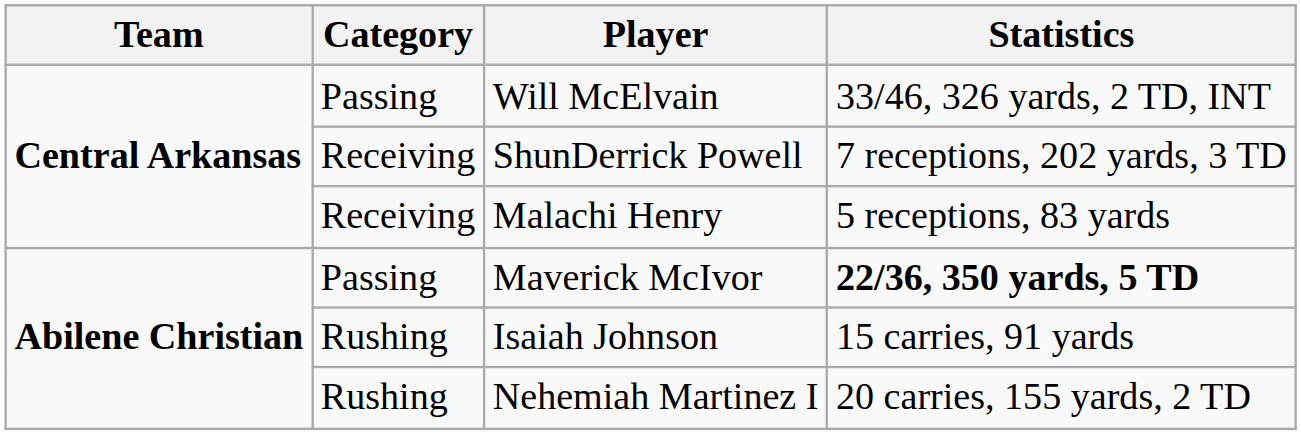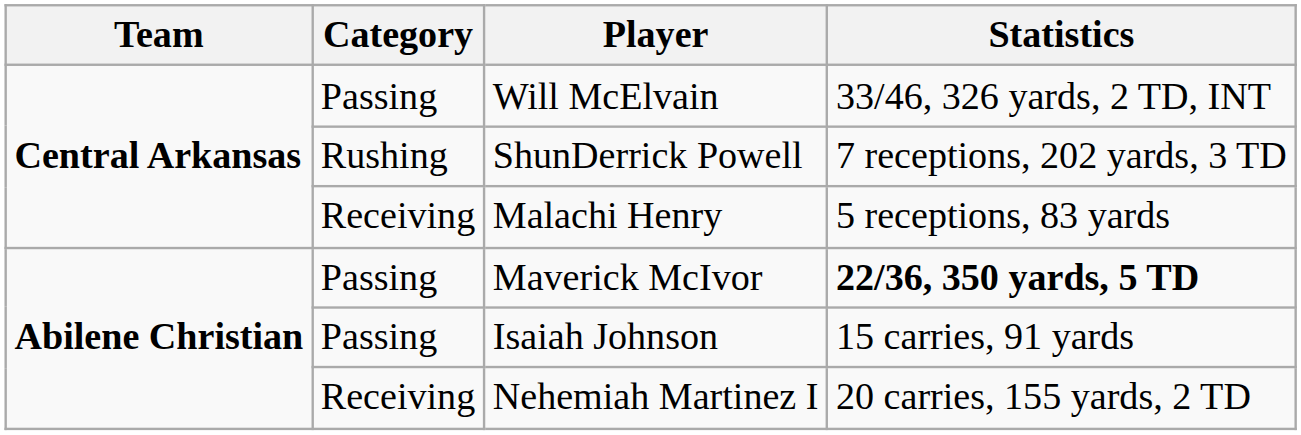(398, 155) Receiving -> (384, 155) Rushing
(384, 336) Rushing -> (379, 336) Passing
(384, 397) Rushing -> (398, 397) Receiving
